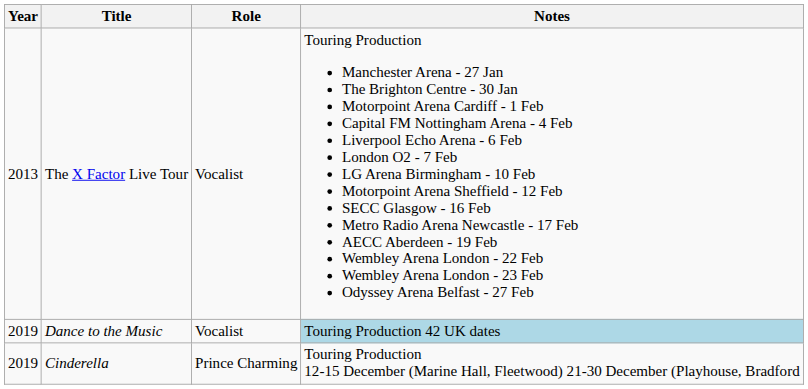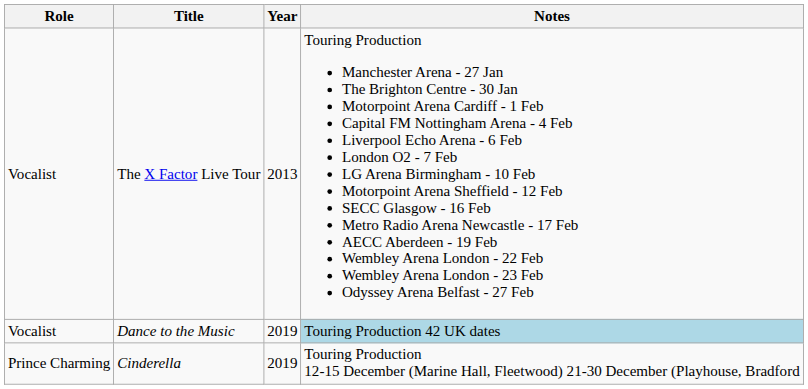columns swapped: (23, 16) <-> (246, 16)
